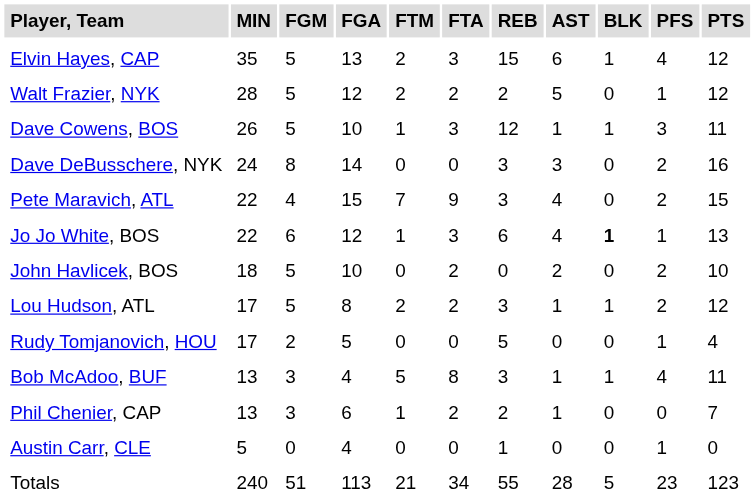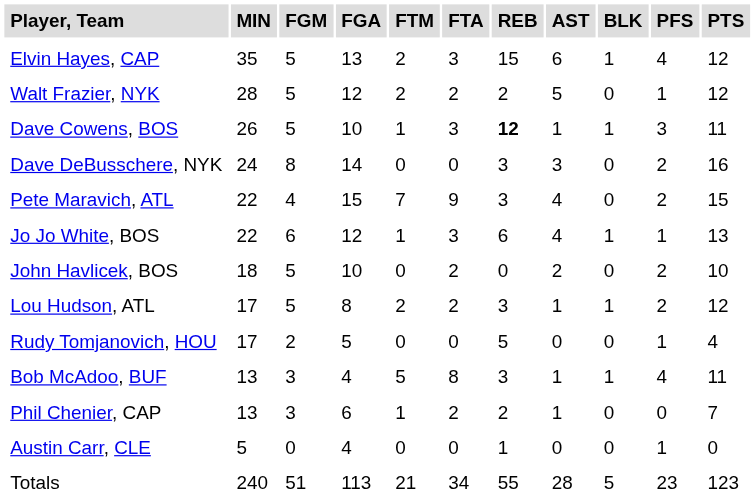(508, 129) normal -> (508, 129) bold
(609, 235) bold -> (609, 235) normal
